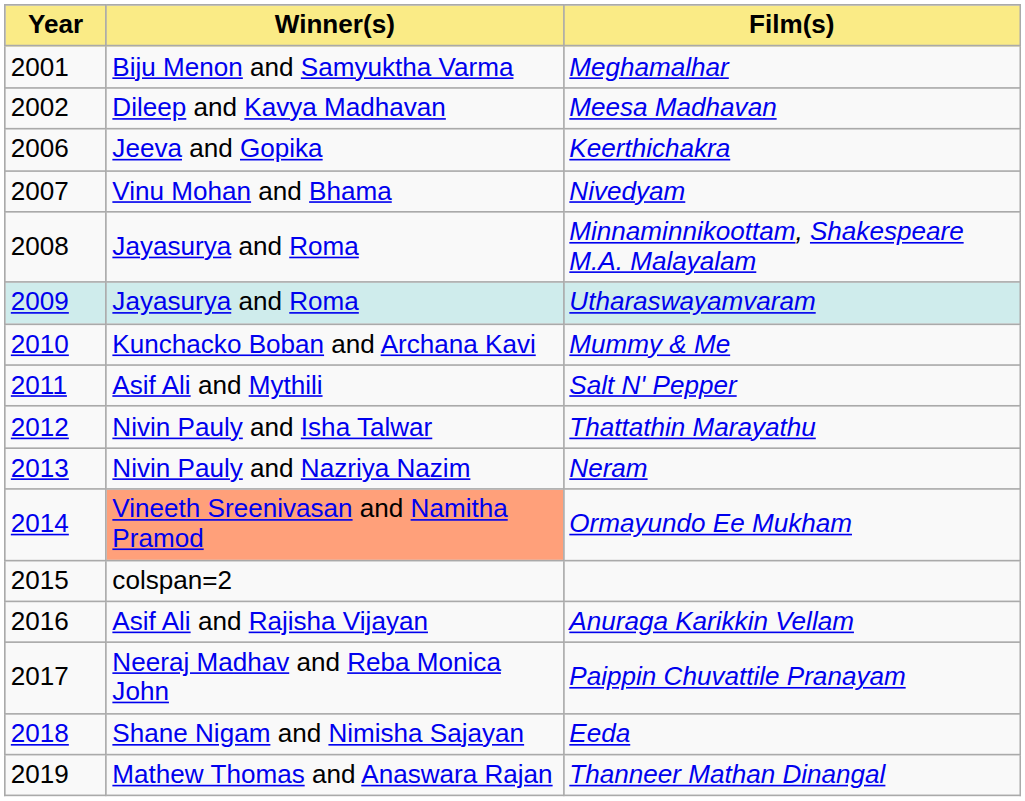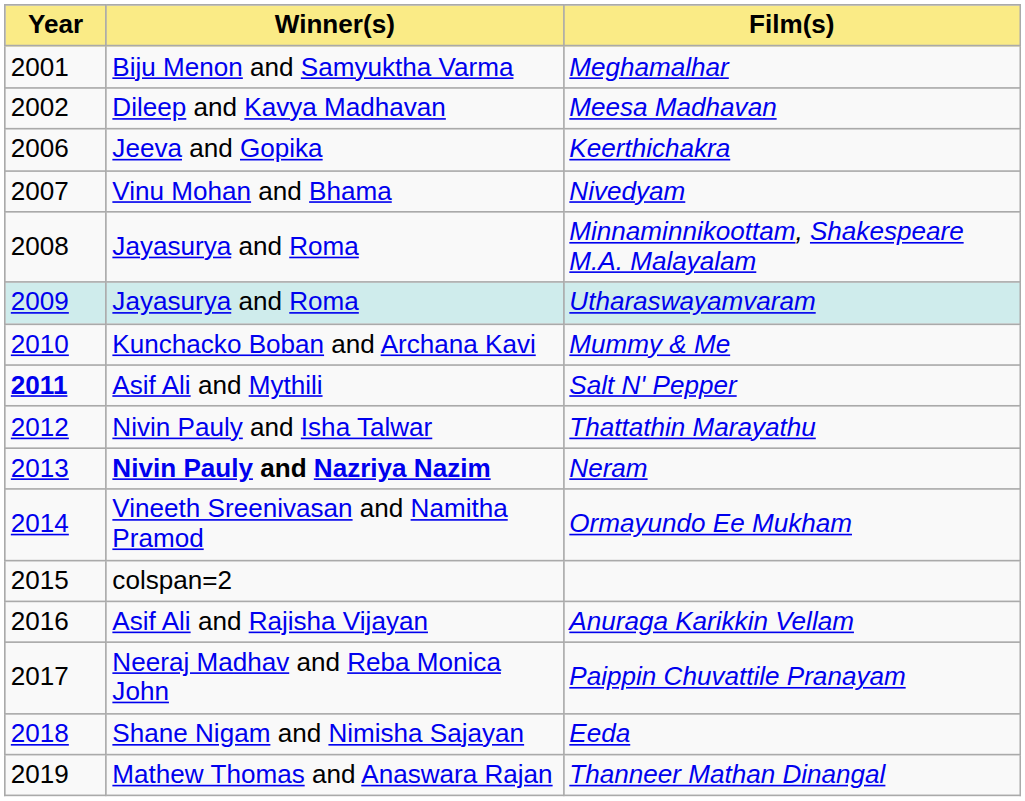(39, 385) normal -> (39, 385) bold
(291, 468) normal -> (302, 468) bold
(310, 524) lightsalmon background -> (310, 524) no background
